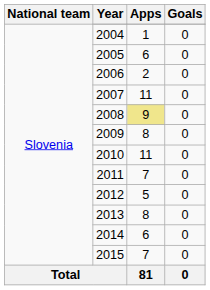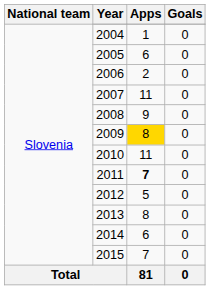(146, 114) khaki background -> (146, 114) no background
(146, 134) no background -> (146, 134) gold background
(146, 174) normal -> (146, 174) bold
